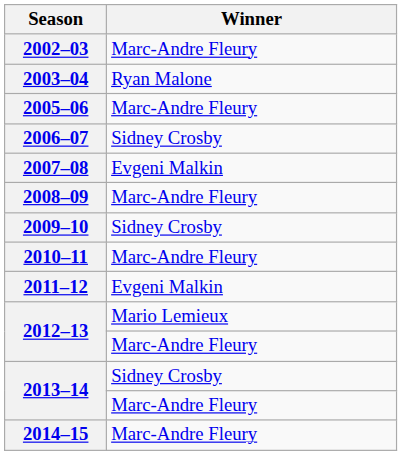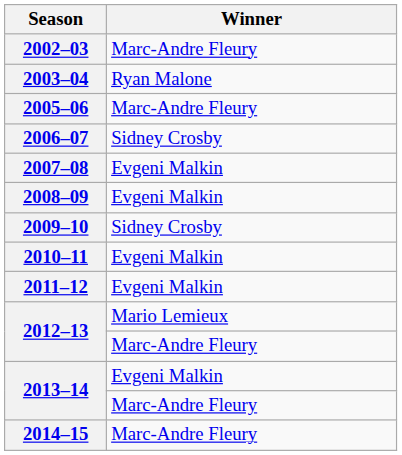(184, 197) Marc-Andre Fleury -> (167, 197) Evgeni Malkin
(184, 256) Marc-Andre Fleury -> (167, 256) Evgeni Malkin
(167, 375) Sidney Crosby -> (167, 375) Evgeni Malkin
